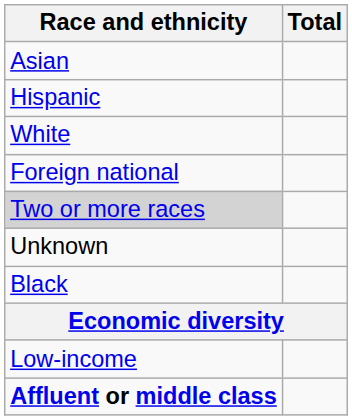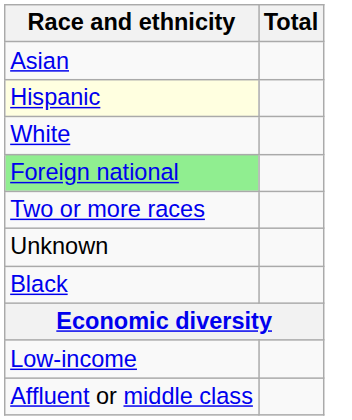(55, 97) no background -> (55, 97) lightyellow background
(94, 172) no background -> (94, 172) lightgreen background
(108, 209) lightgrey background -> (108, 209) no background
(143, 396) bold -> (132, 396) normal
